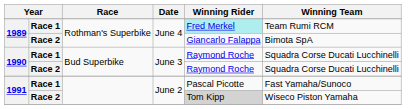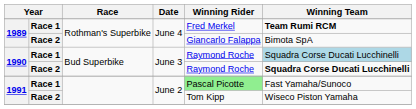(211, 26) paleturquoise background -> (211, 26) no background
(299, 26) normal -> (301, 26) bold
(332, 55) no background -> (332, 55) lightblue background
(332, 69) normal -> (337, 69) bold
(215, 84) no background -> (215, 84) lightgreen background
(205, 98) lightgrey background -> (205, 98) no background
